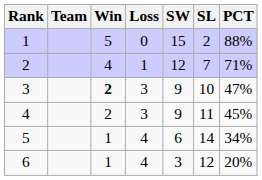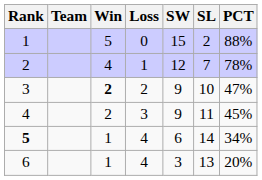(238, 65) 71% -> (238, 65) 78%
(144, 89) 3 -> (144, 89) 2
(26, 138) normal -> (26, 138) bold
(206, 162) 12 -> (206, 162) 13
